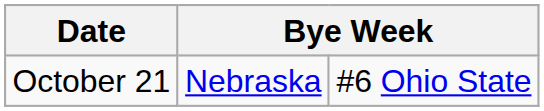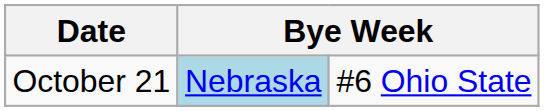(253, 81) no background -> (253, 81) lightblue background
